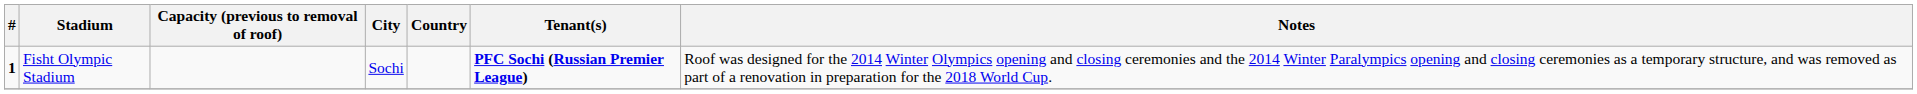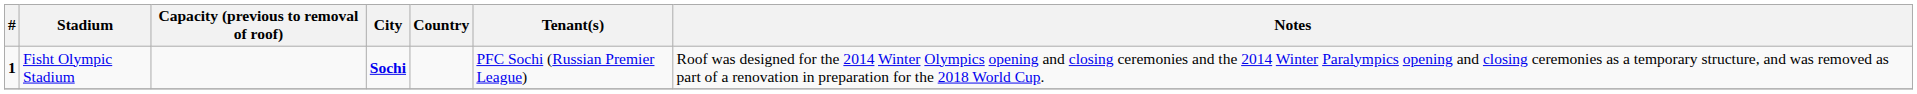(386, 67) normal -> (388, 67) bold
(569, 67) bold -> (565, 67) normal
